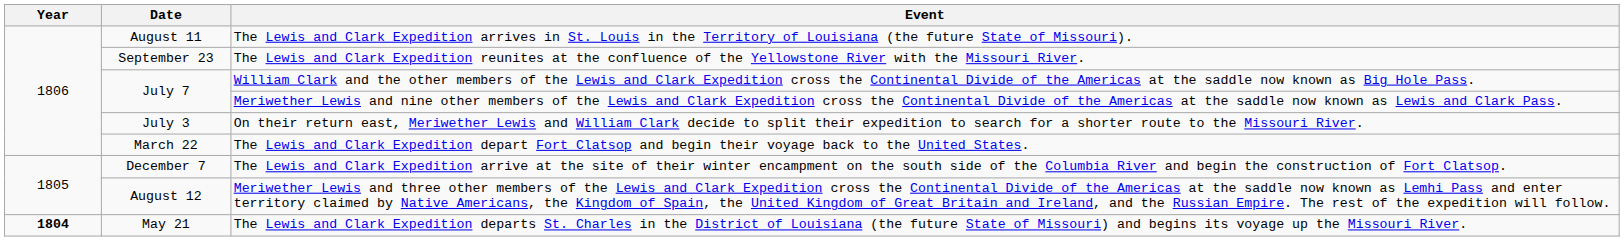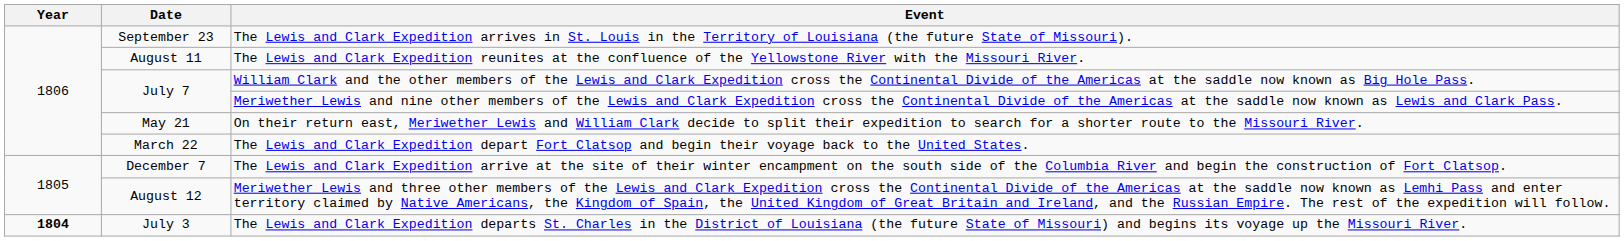(166, 37) August 11 -> (166, 37) September 23
(166, 59) September 23 -> (166, 59) August 11
(166, 123) July 3 -> (166, 123) May 21
(166, 225) May 21 -> (166, 225) July 3
